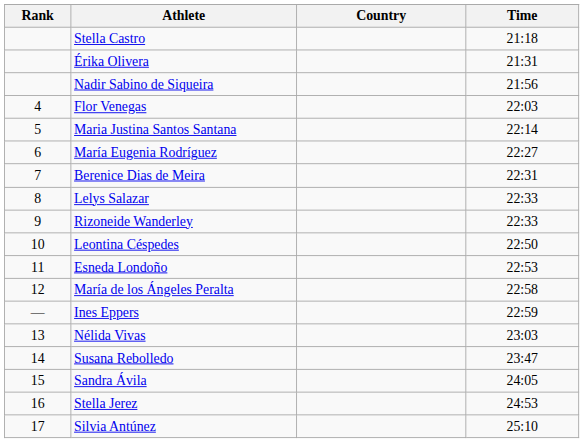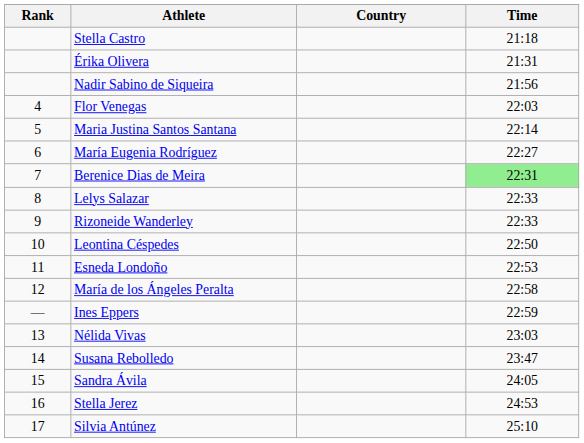(522, 175) no background -> (522, 175) lightgreen background
